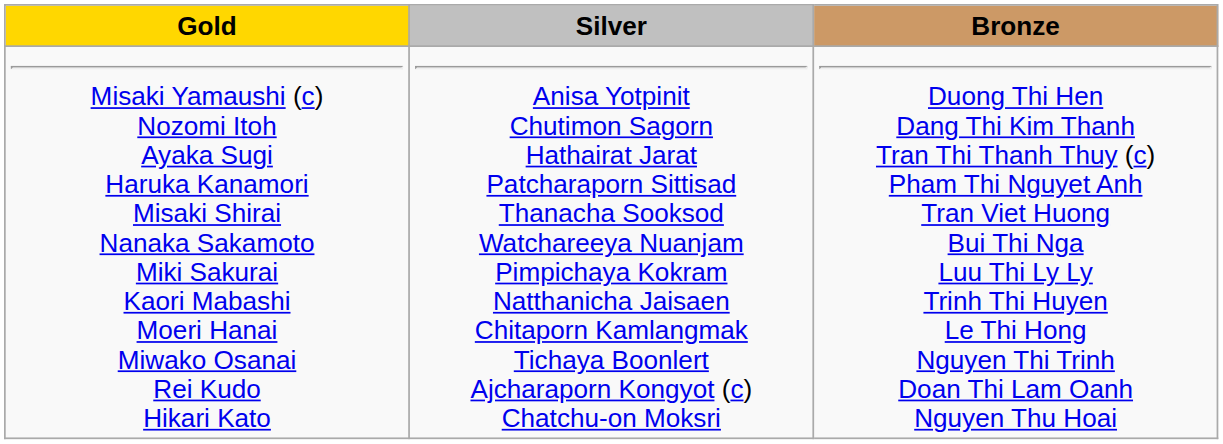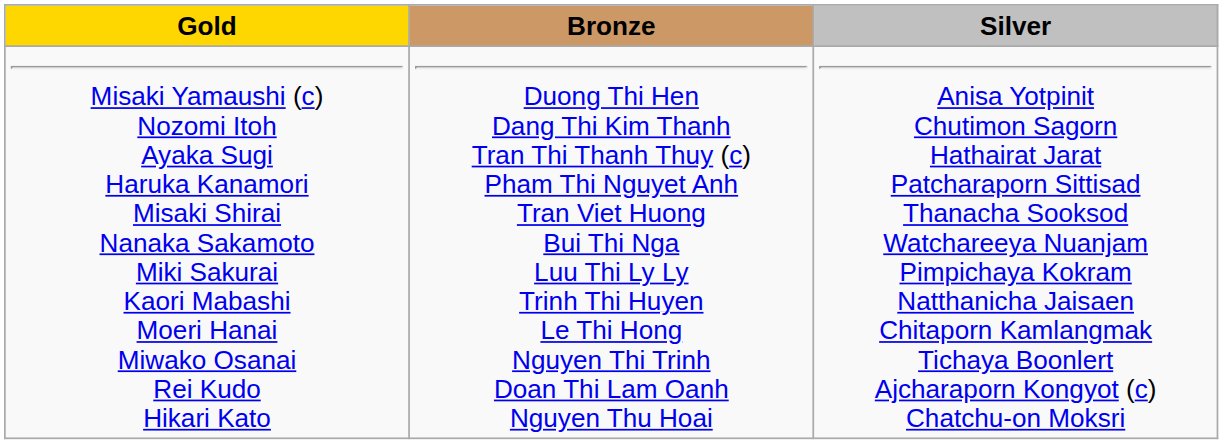columns swapped: (611, 26) <-> (1016, 26)
